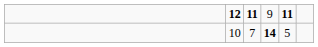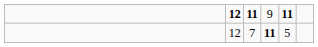(235, 33) 10 -> (235, 33) 12
(270, 33) 14 -> (270, 33) 11
